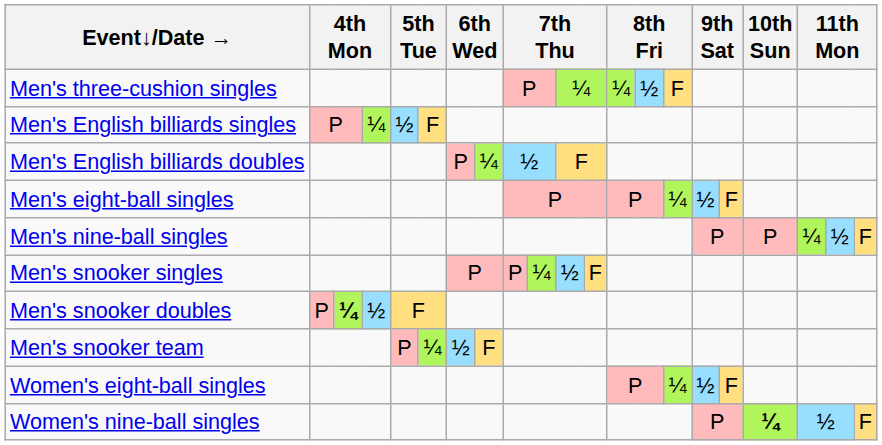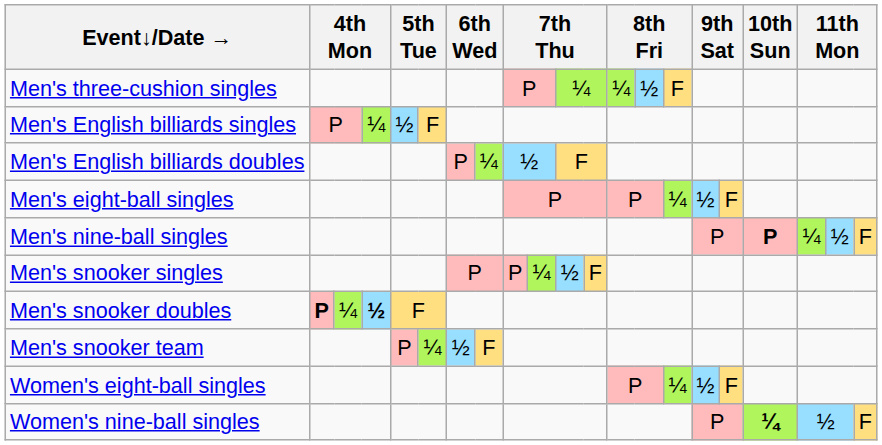(770, 236) normal -> (770, 236) bold
(322, 310) normal -> (322, 310) bold
(348, 310) bold -> (348, 310) normal
(376, 310) normal -> (376, 310) bold
